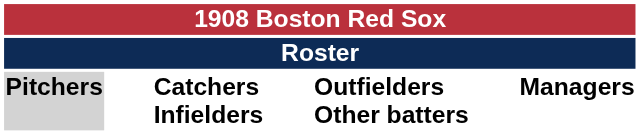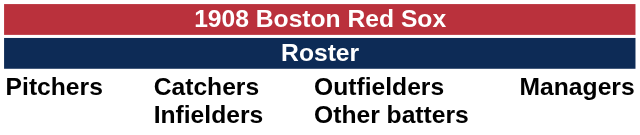(54, 86) lightgrey background -> (54, 86) no background
